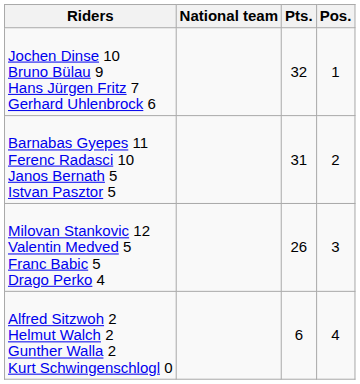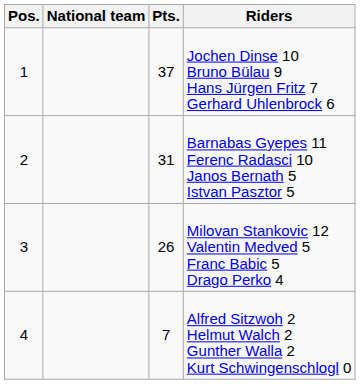columns swapped: (336, 16) <-> (90, 16)
(299, 71) 32 -> (166, 71) 37
(299, 335) 6 -> (166, 335) 7
